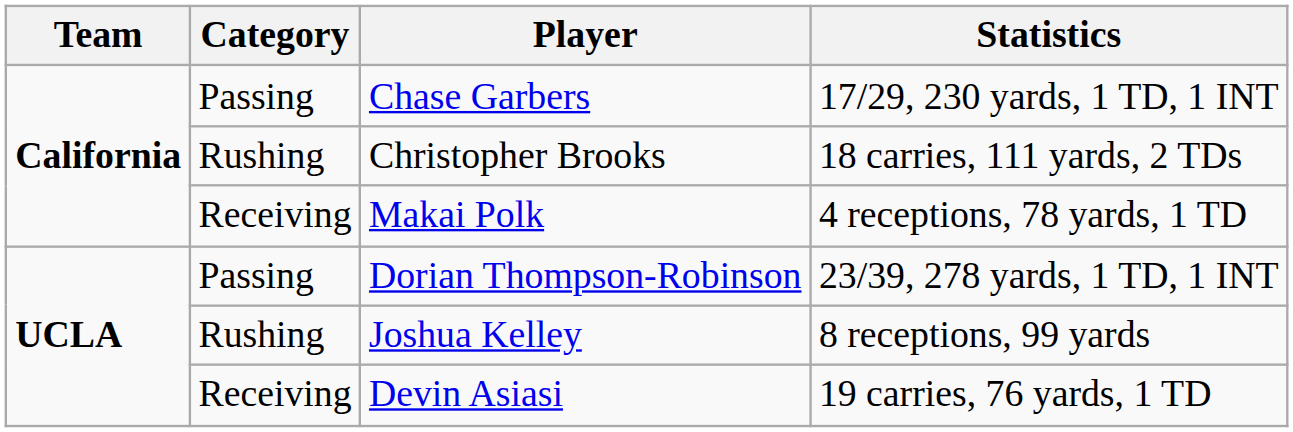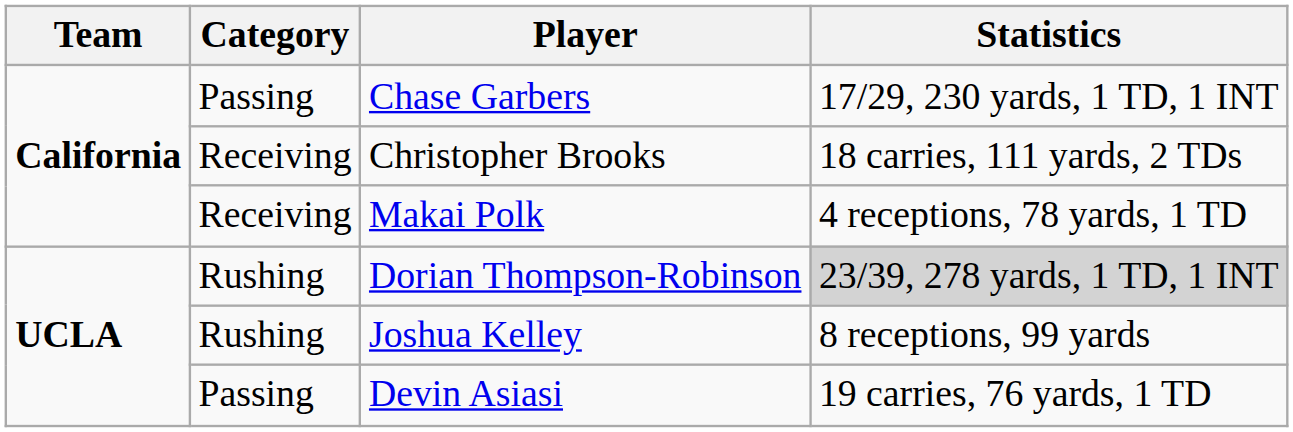(261, 154) Rushing -> (275, 154) Receiving
(256, 274) Passing -> (261, 274) Rushing
(1049, 274) no background -> (1049, 274) lightgrey background
(275, 394) Receiving -> (256, 394) Passing
